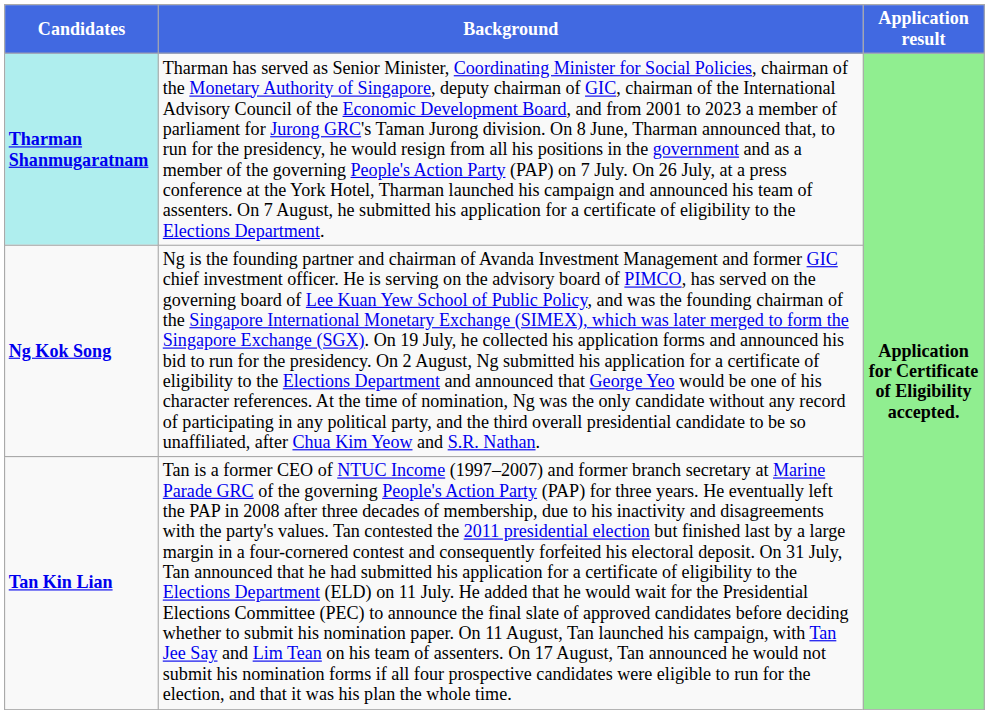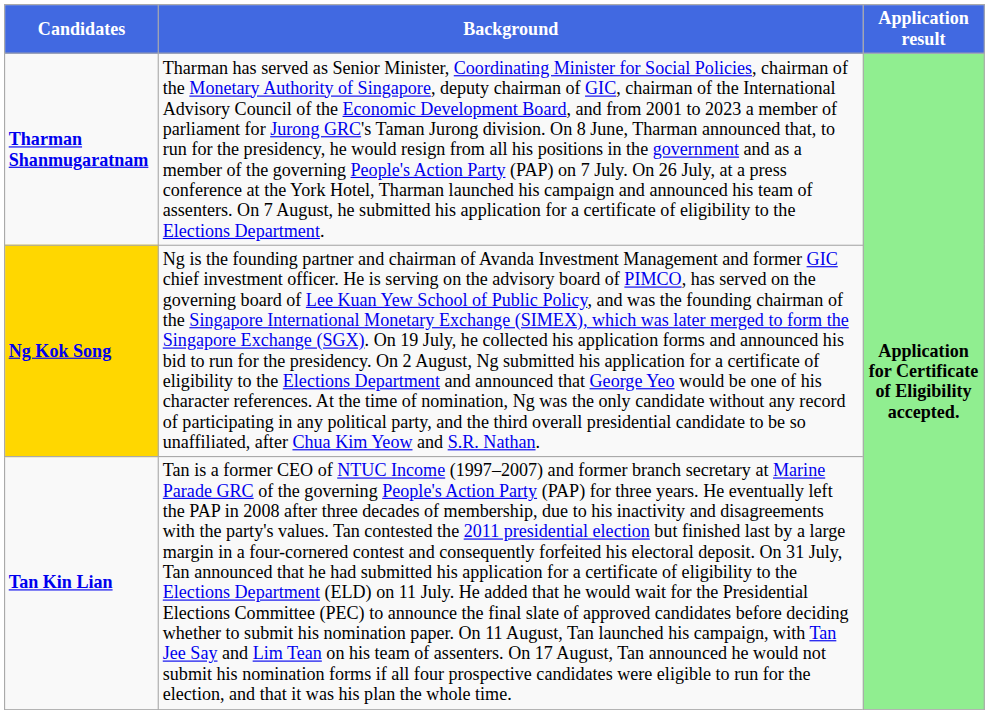(79, 149) paleturquoise background -> (79, 149) no background
(60, 350) no background -> (60, 350) gold background
